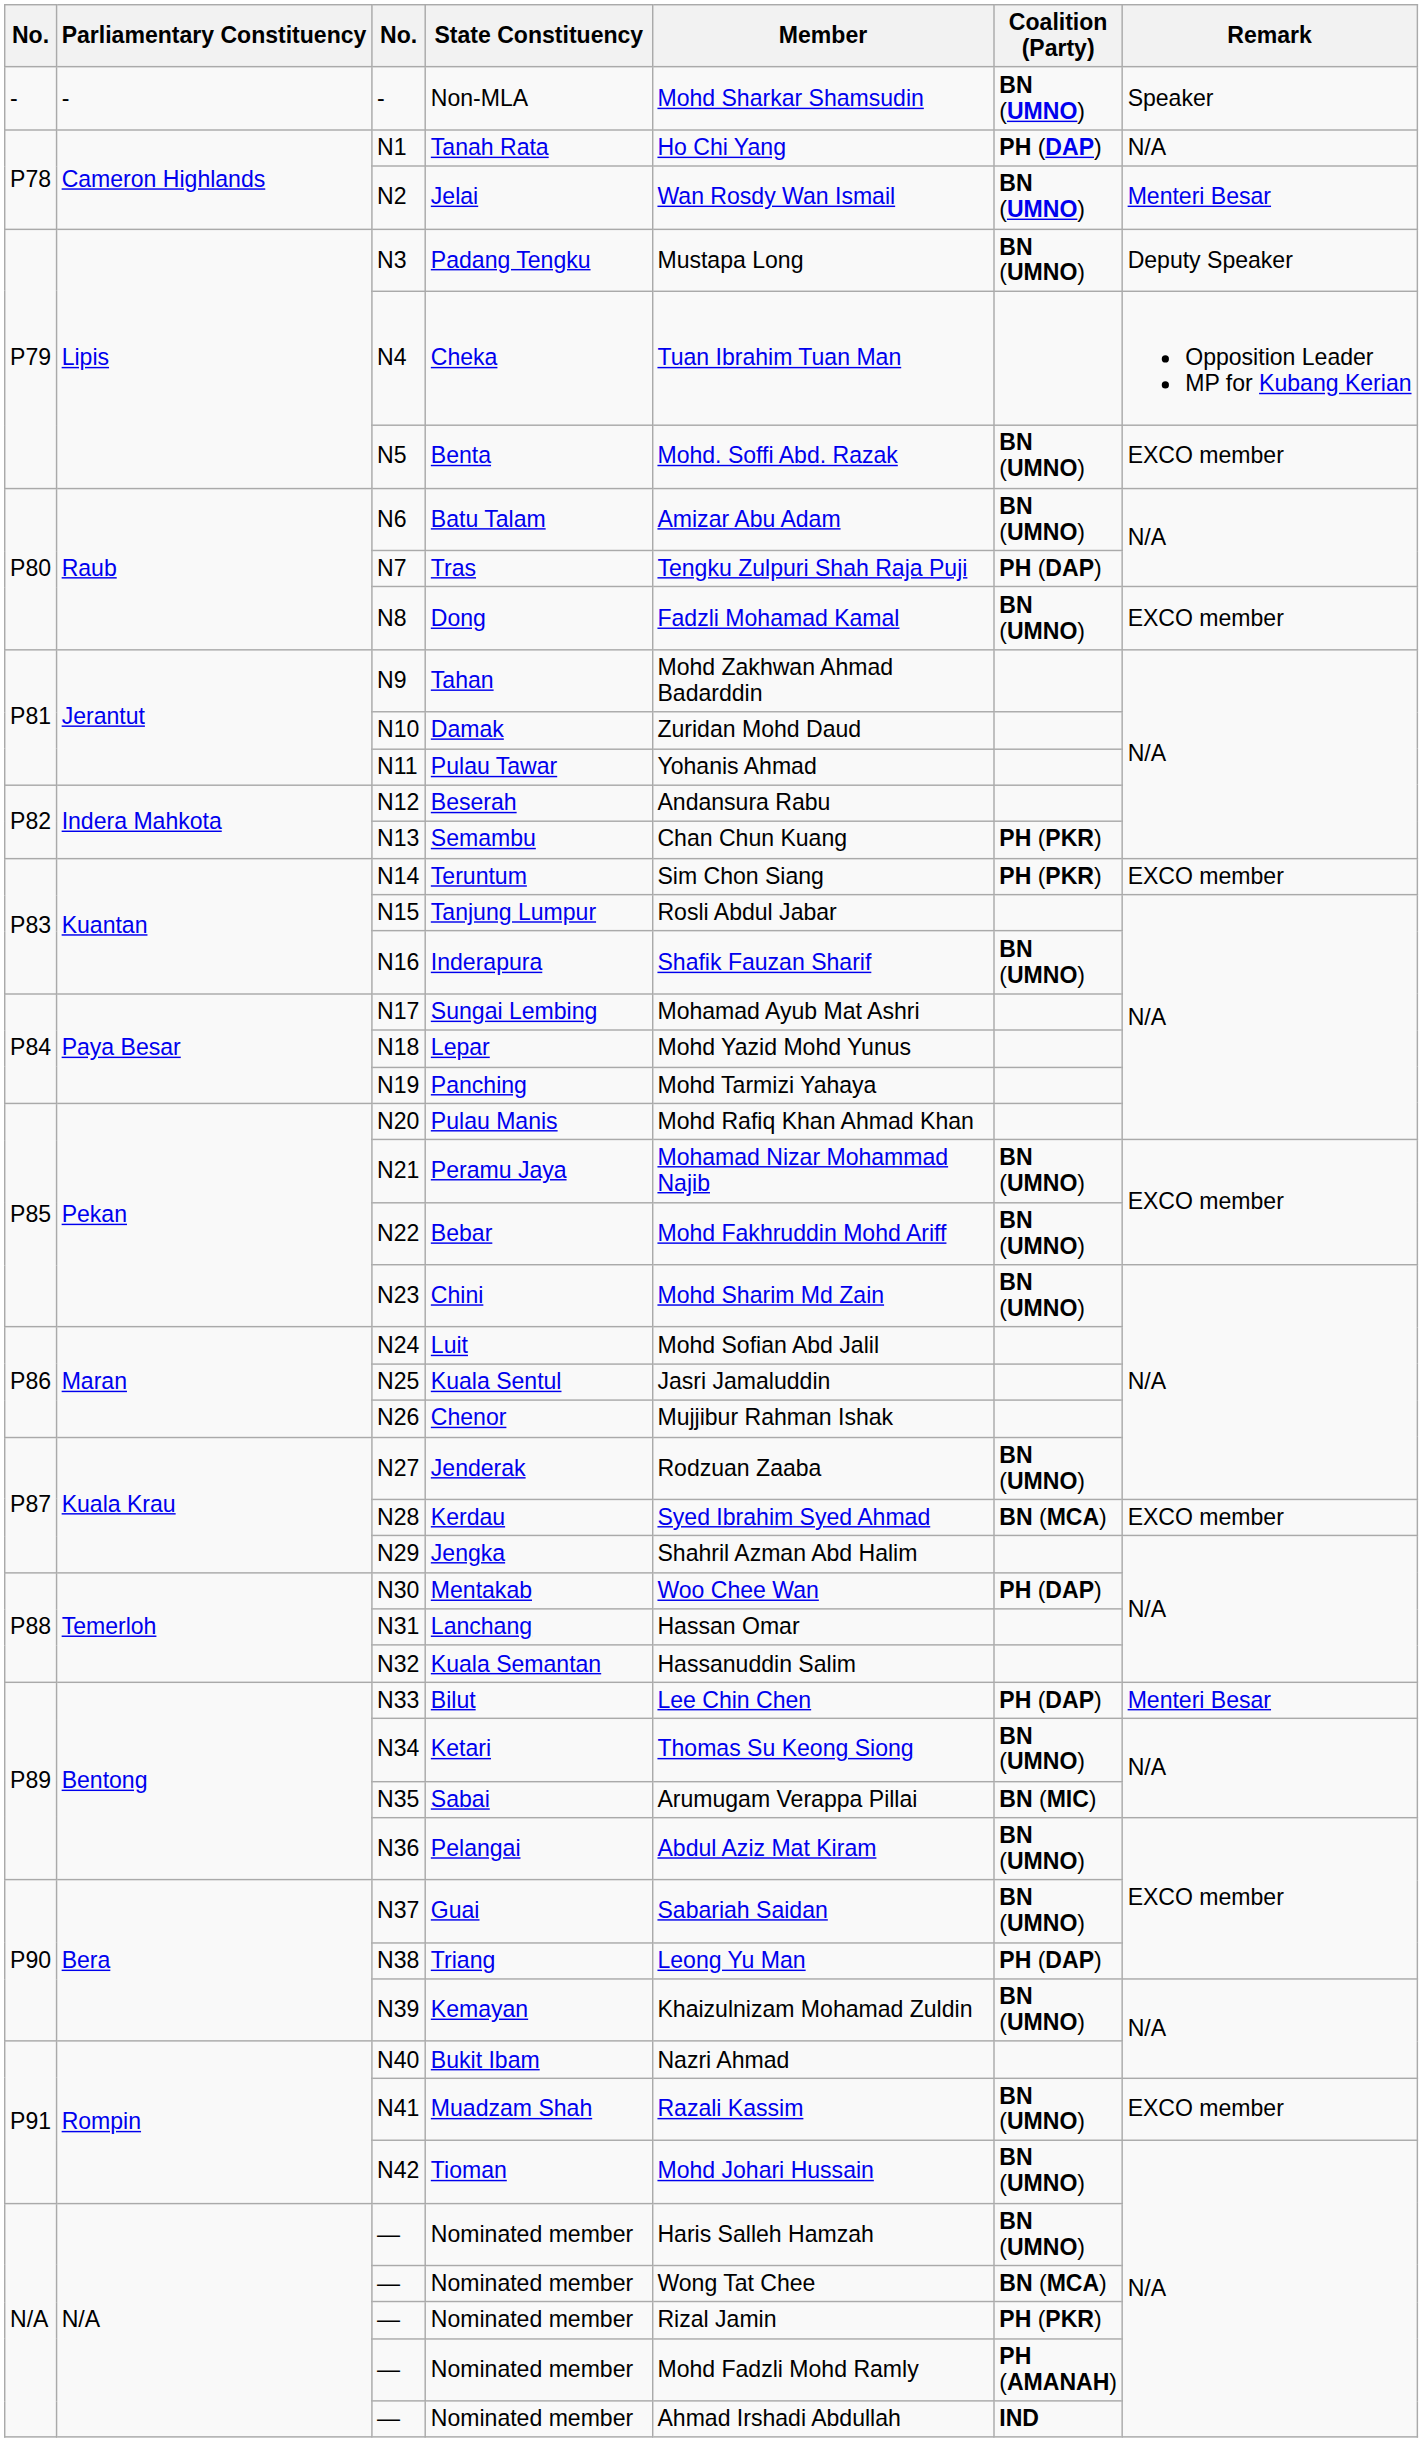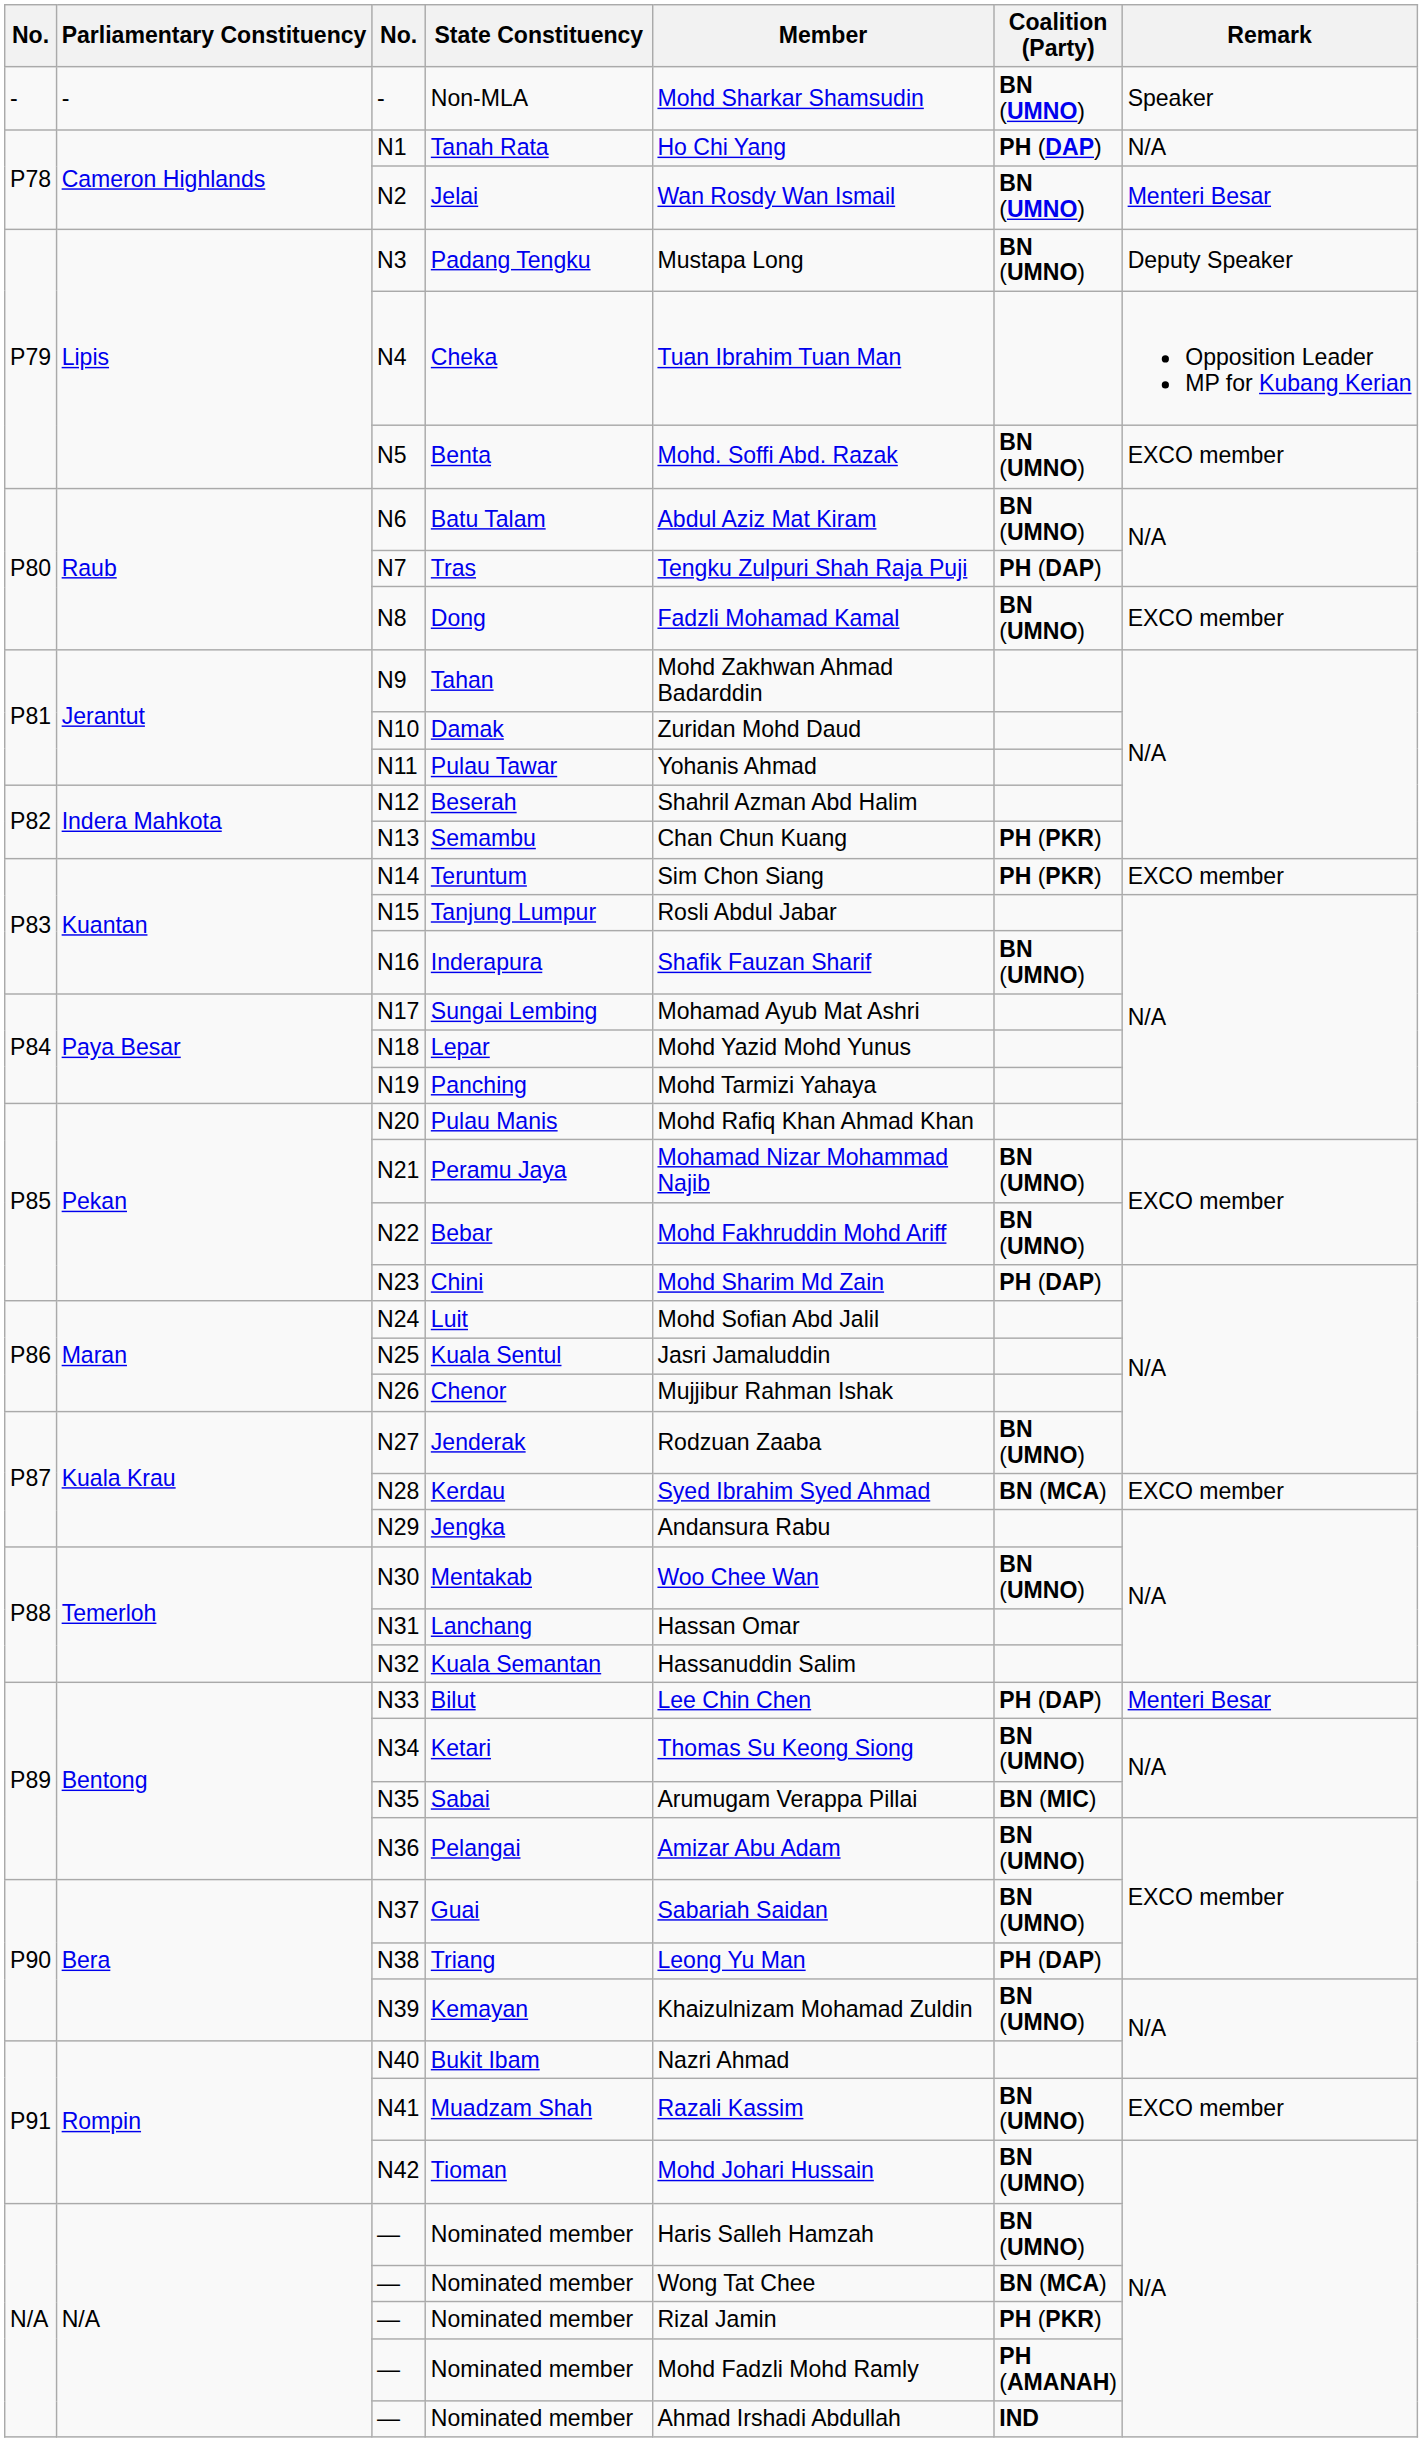(749, 519) Amizar Abu Adam -> (767, 519) Abdul Aziz Mat Kiram
(744, 803) Andansura Rabu -> (787, 803) Shahril Azman Abd Halim
(1042, 1295) BN (UMNO) -> (1050, 1282) PH (DAP)
(787, 1553) Shahril Azman Abd Halim -> (744, 1527) Andansura Rabu
(1050, 1590) PH (DAP) -> (1042, 1577) BN (UMNO)
(767, 1848) Abdul Aziz Mat Kiram -> (749, 1848) Amizar Abu Adam
